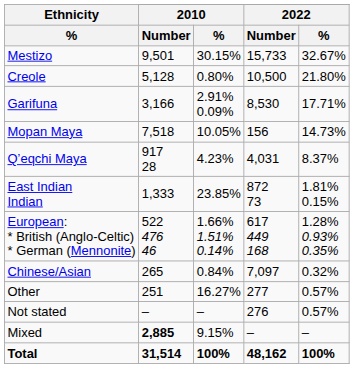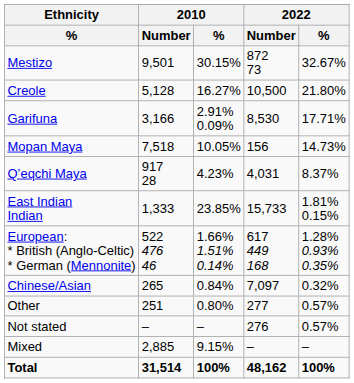(267, 56) 15,733 -> (258, 63) 872 73
(215, 77) 0.80% -> (219, 91) 16.27%
(258, 194) 872 73 -> (267, 209) 15,733
(219, 292) 16.27% -> (215, 306) 0.80%
(158, 333) bold -> (158, 347) normal
